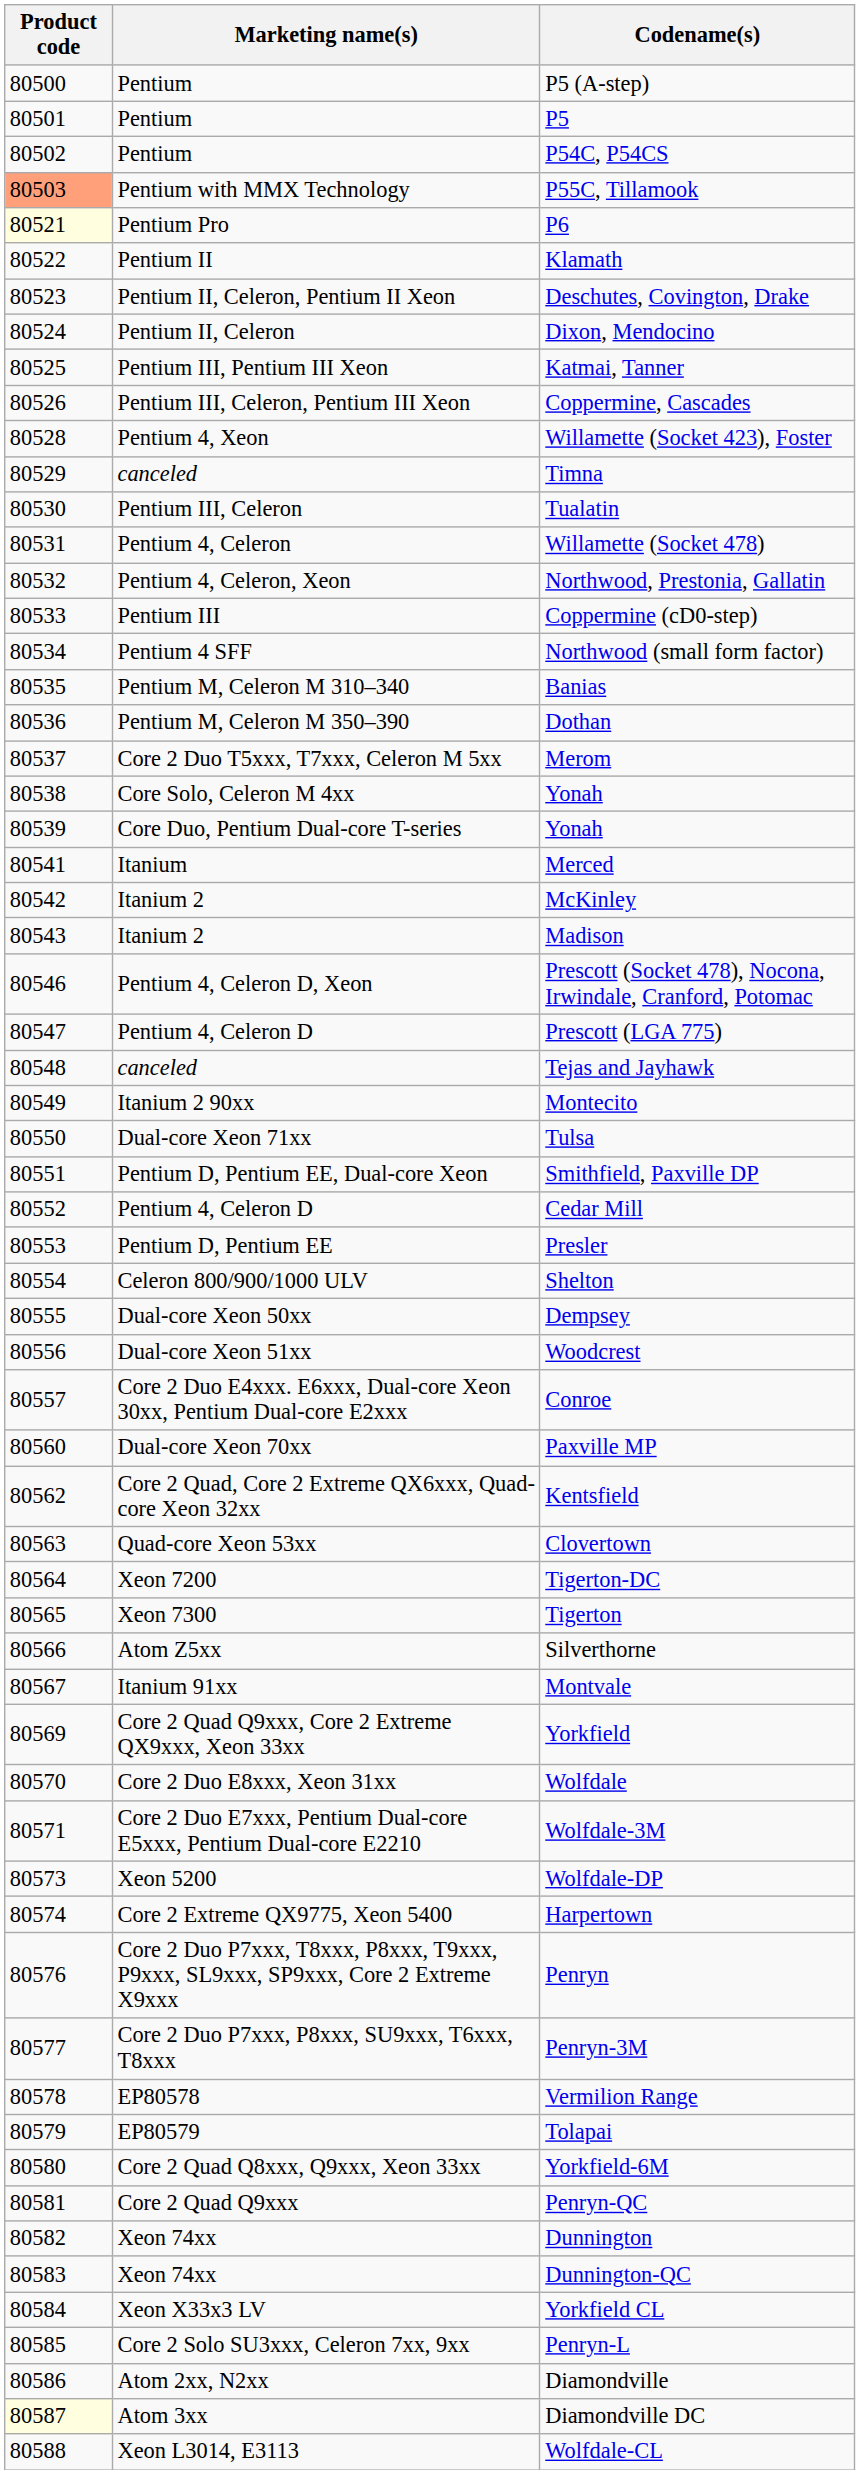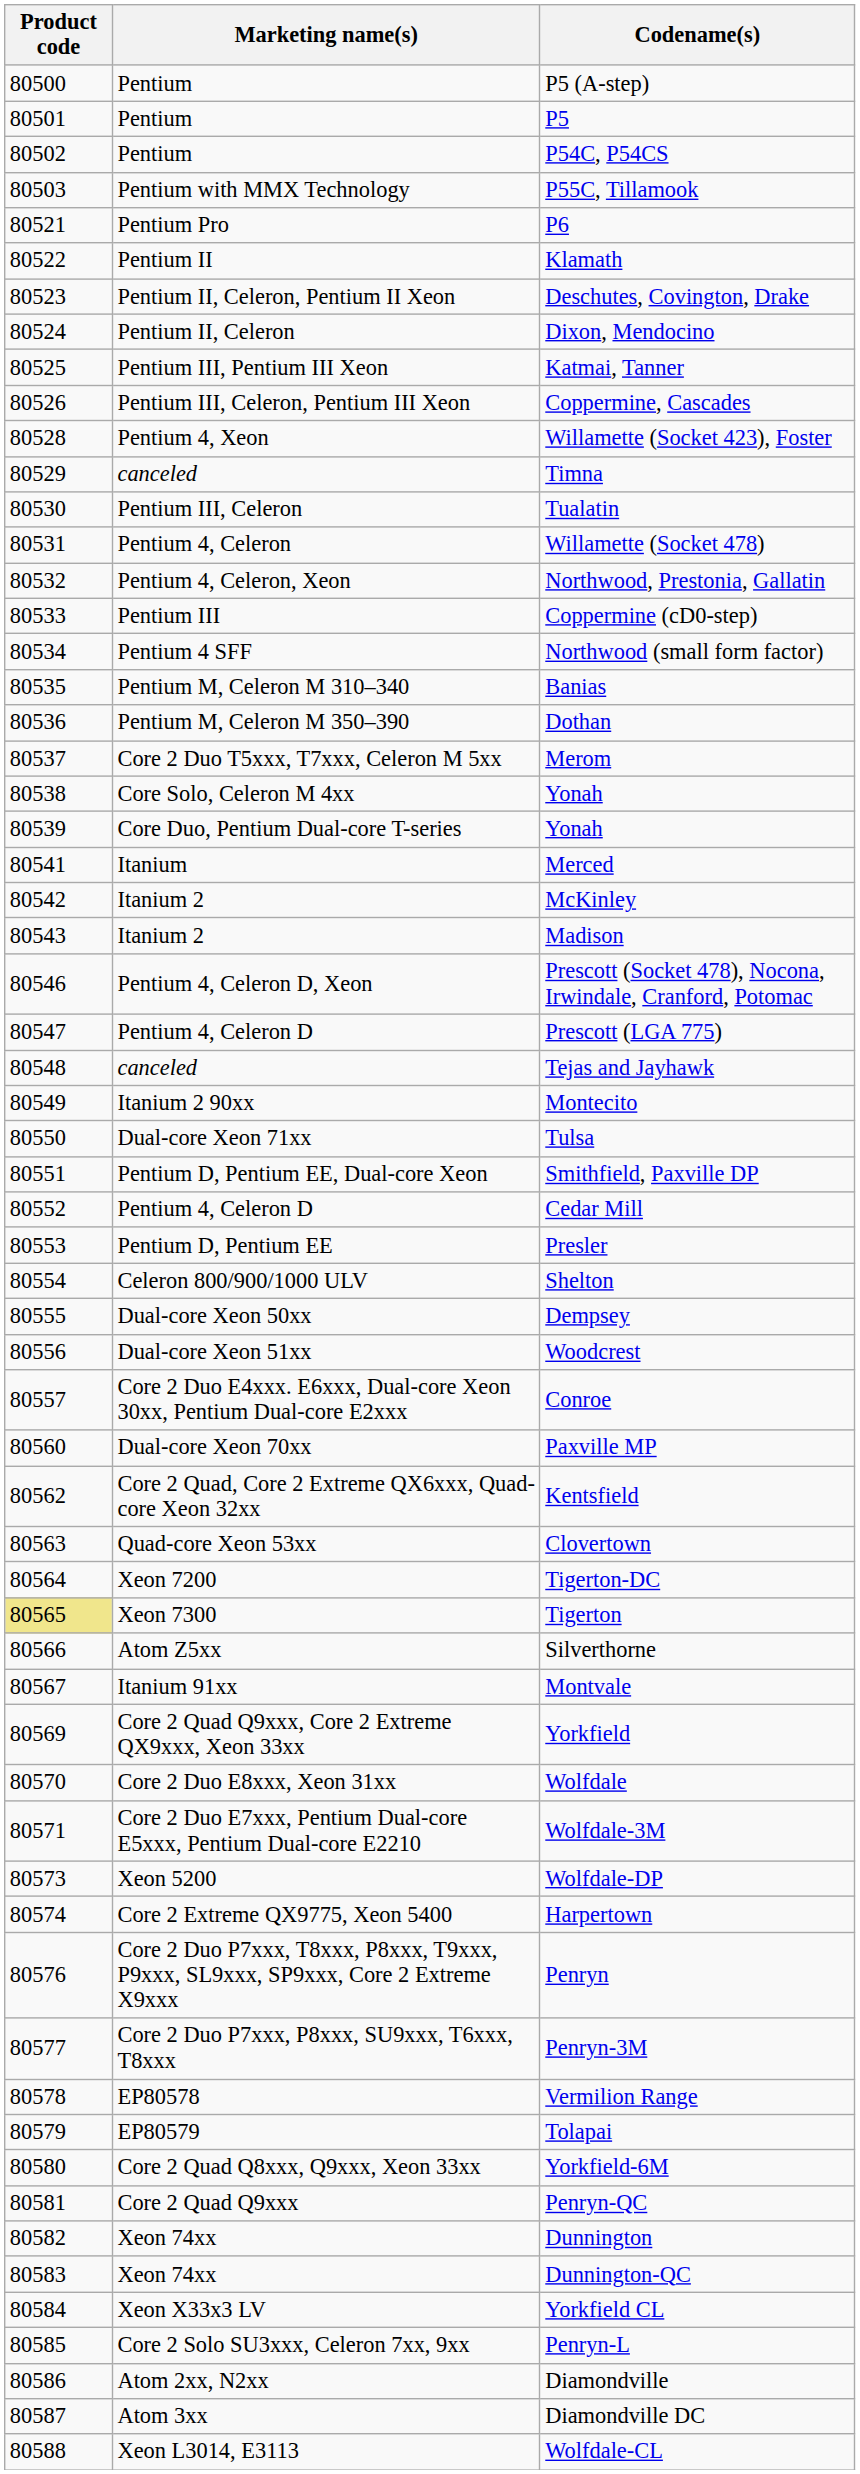(38, 189) lightsalmon background -> (38, 189) no background
(38, 225) lightyellow background -> (38, 225) no background
(38, 1615) no background -> (38, 1615) khaki background
(38, 2416) lightyellow background -> (38, 2416) no background
